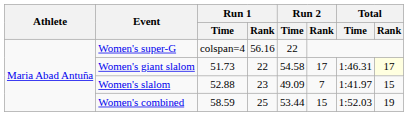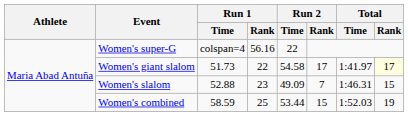(355, 67) 1:46.31 -> (355, 67) 1:41.97
(355, 85) 1:41.97 -> (355, 85) 1:46.31
